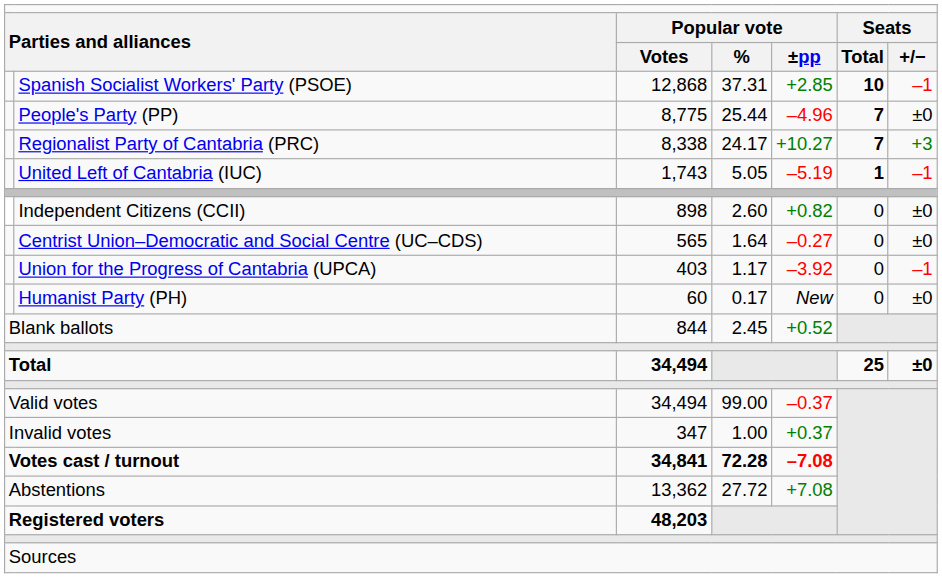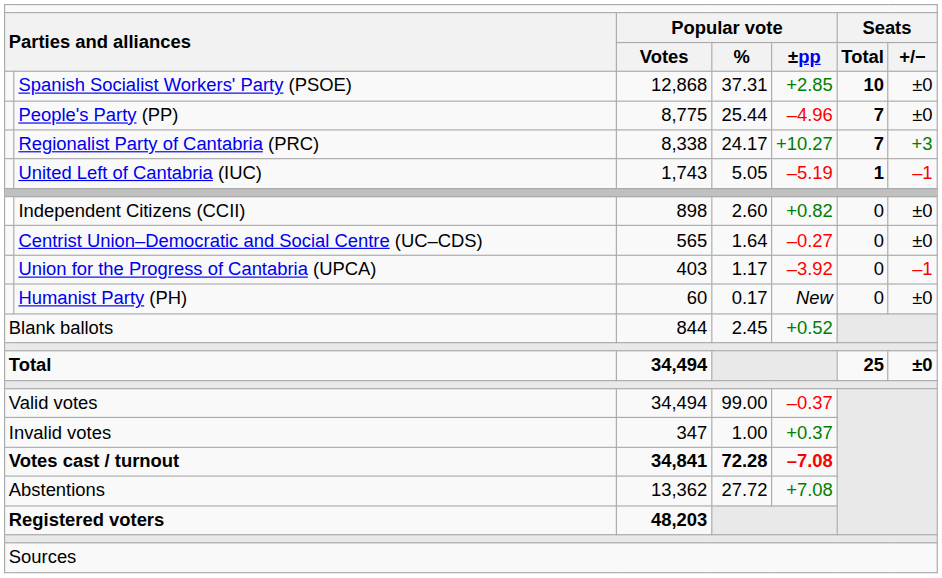(922, 85) –1 -> (922, 85) ±0
